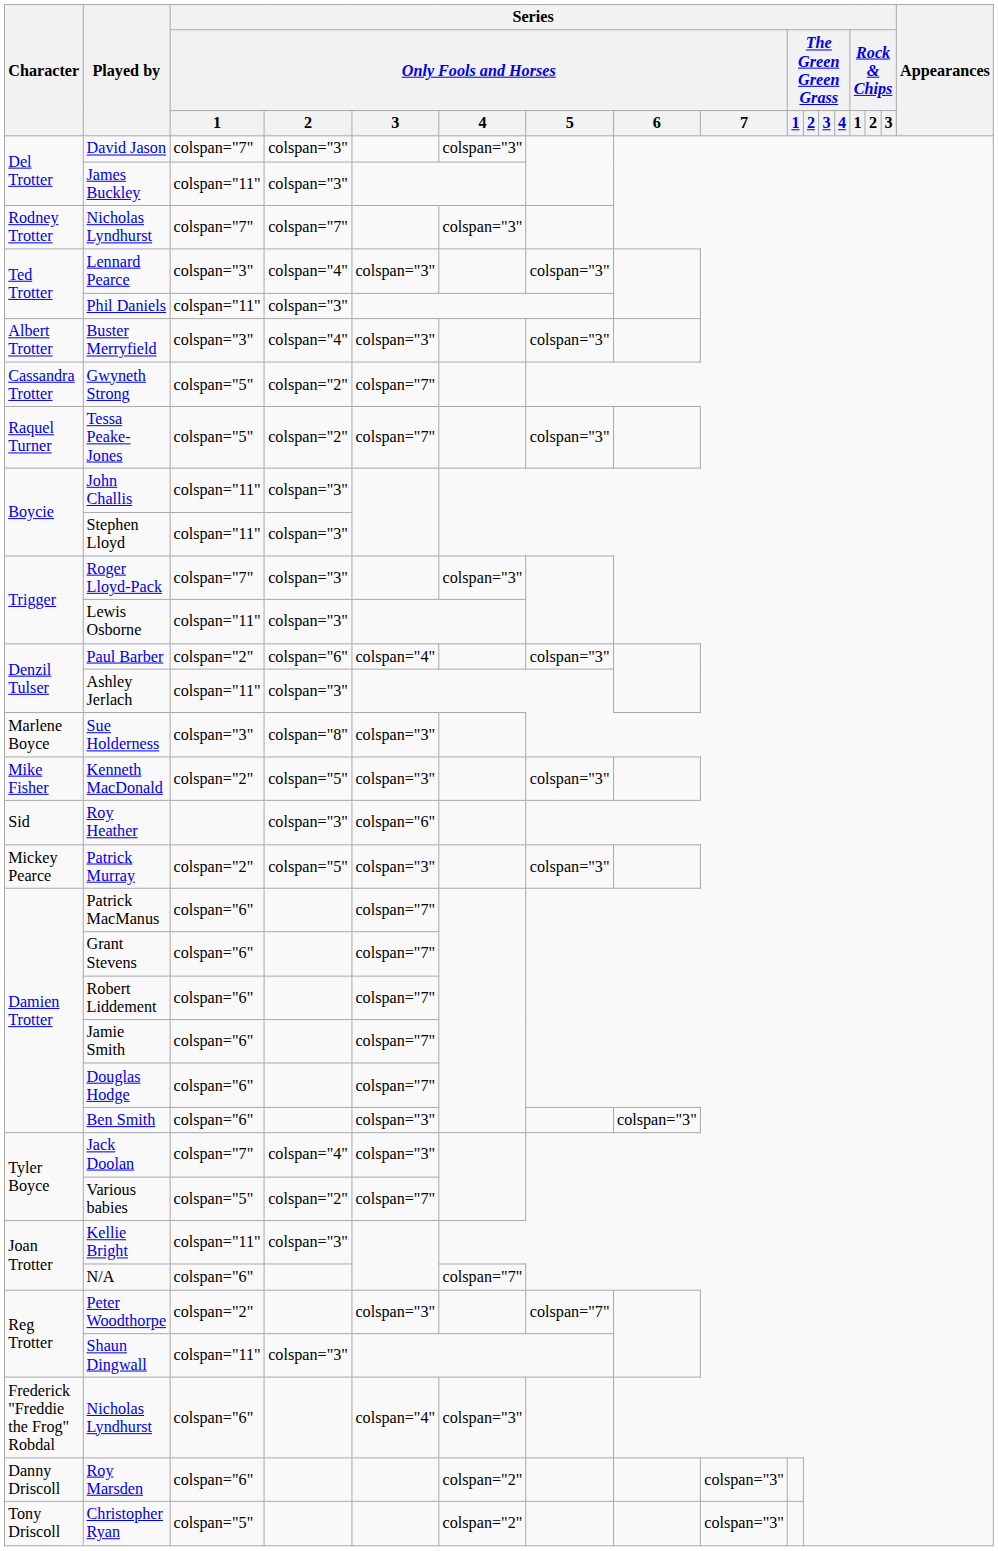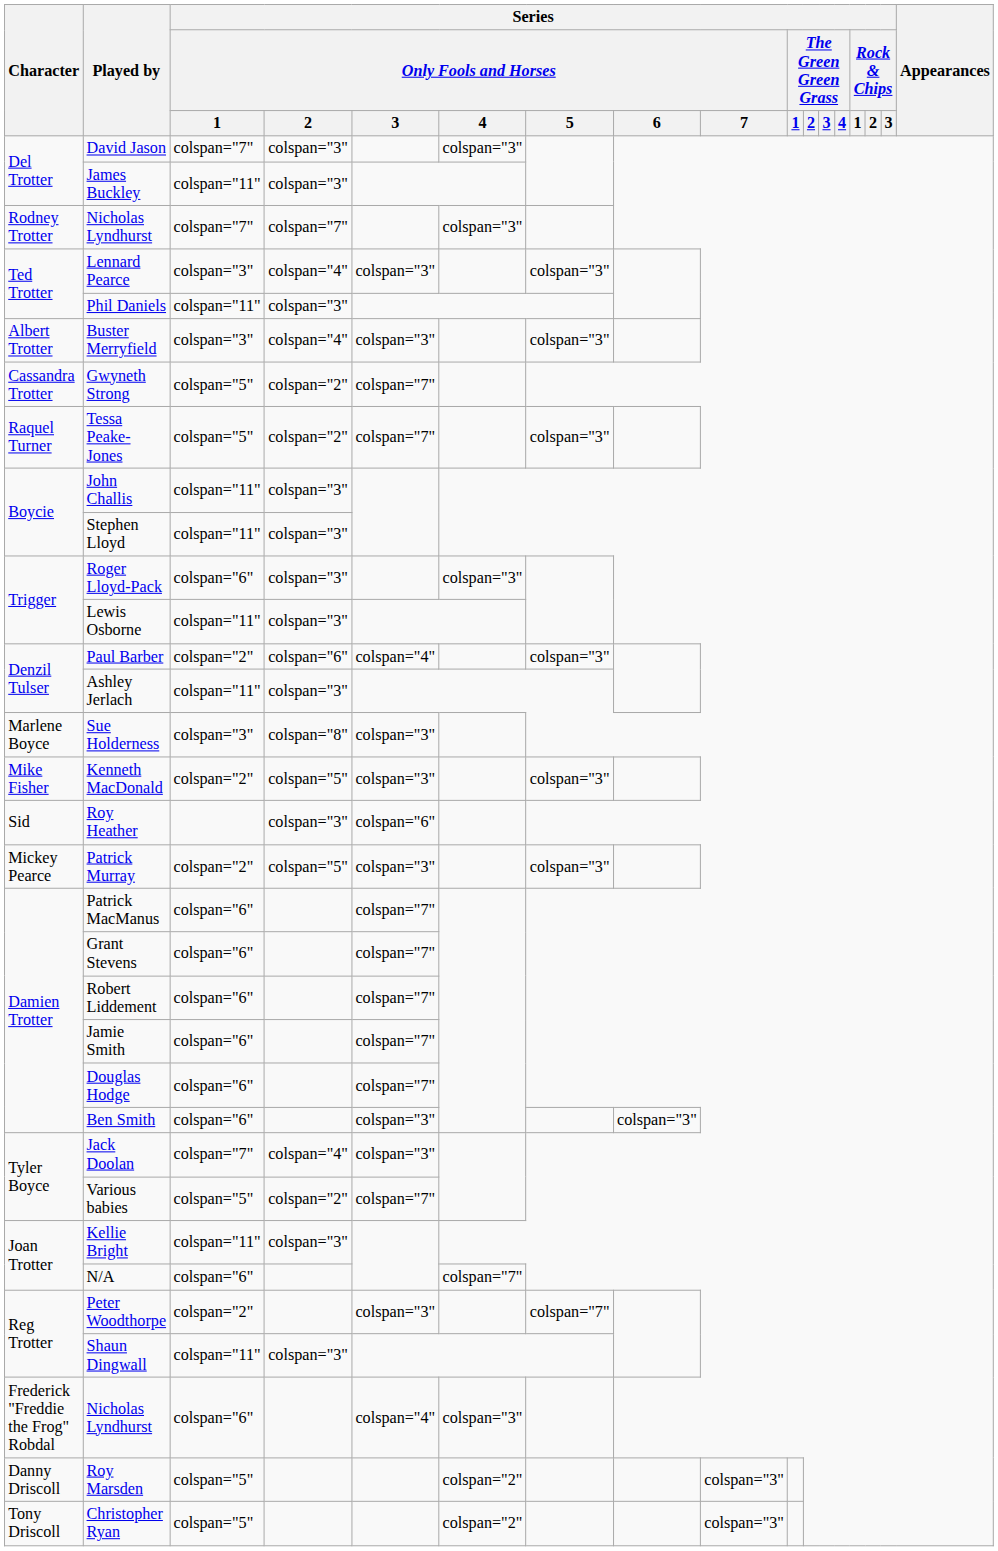(213, 577) colspan="7" -> (213, 577) colspan="6"
(213, 1479) colspan="6" -> (213, 1479) colspan="5"
